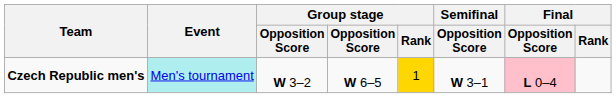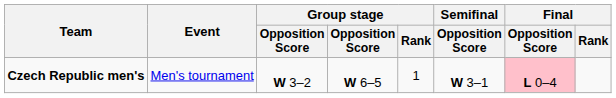(202, 76) paleturquoise background -> (202, 76) no background
(416, 76) gold background -> (416, 76) no background
